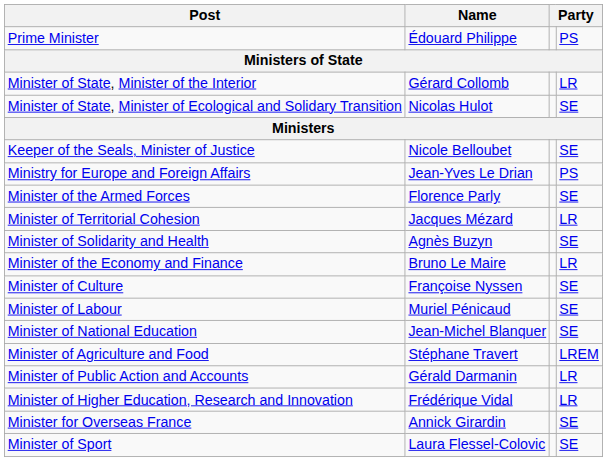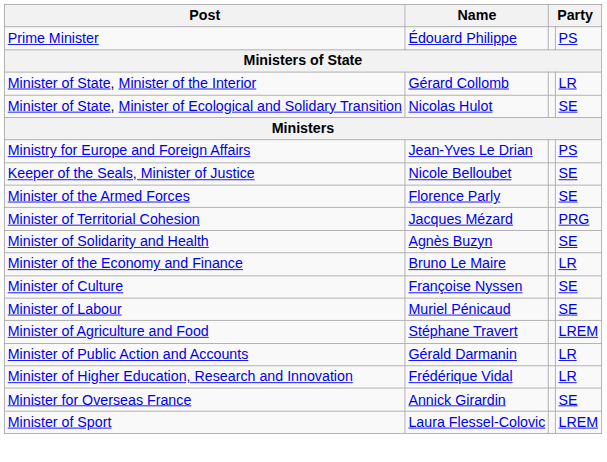rows swapped: (131, 151) <-> (129, 173)
(568, 219) LR -> (574, 219) PRG
- row: (102, 331)
(569, 444) SE -> (578, 422) LREM
